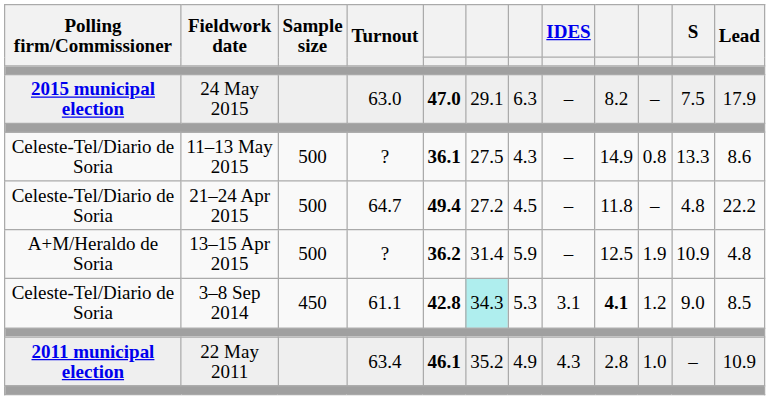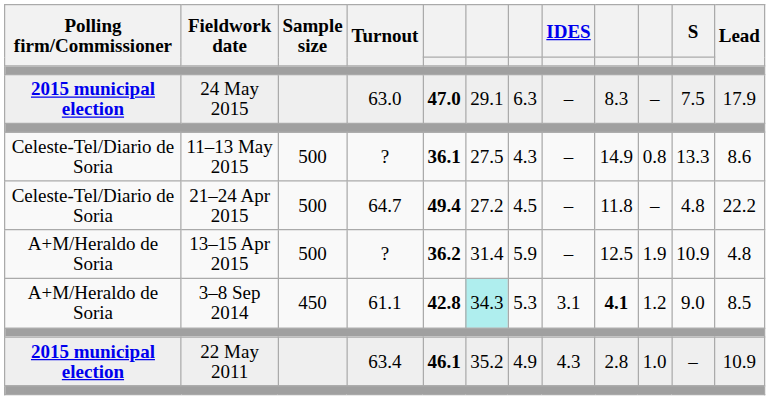(616, 99) 8.2 -> (616, 99) 8.3
(93, 303) Celeste-Tel/Diario de Soria -> (93, 303) A+M/Heraldo de Soria
(93, 361) 2011 municipal election -> (93, 361) 2015 municipal election
